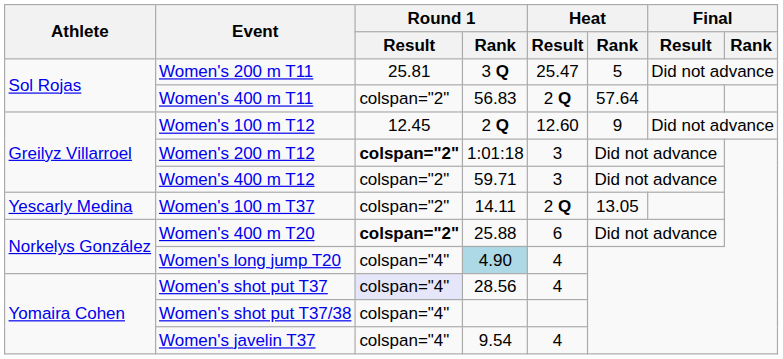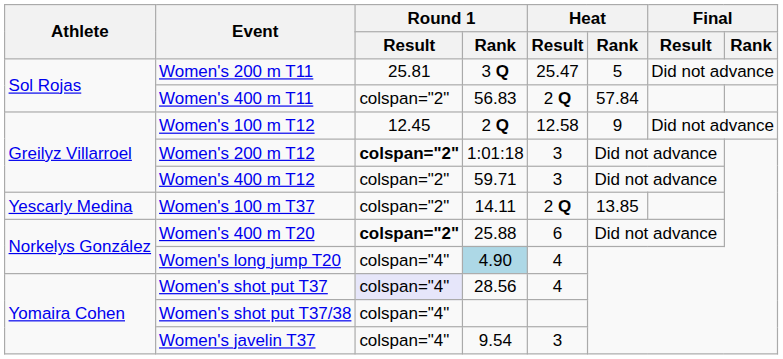(617, 99) 57.64 -> (617, 99) 57.84
(558, 126) 12.60 -> (558, 126) 12.58
(617, 206) 13.05 -> (617, 206) 13.85
(558, 341) 4 -> (558, 341) 3
